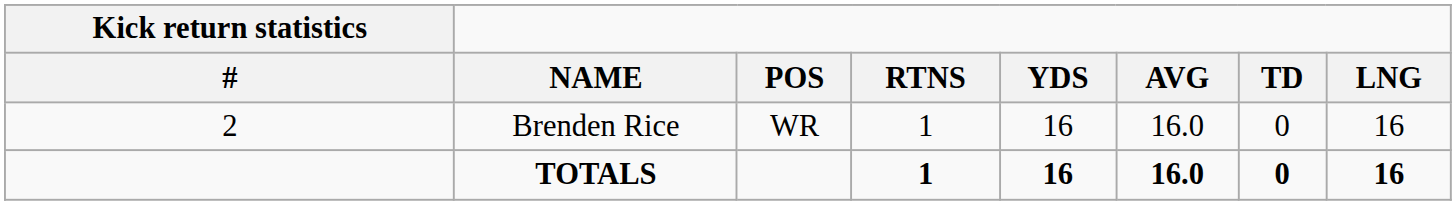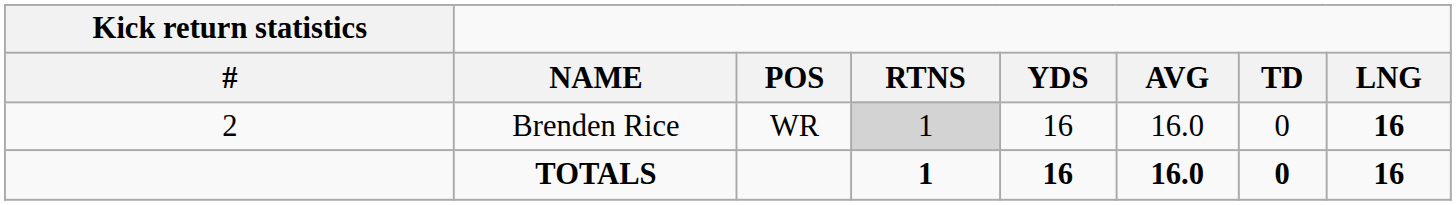(926, 125) no background -> (926, 125) lightgrey background
(1389, 125) normal -> (1389, 125) bold
